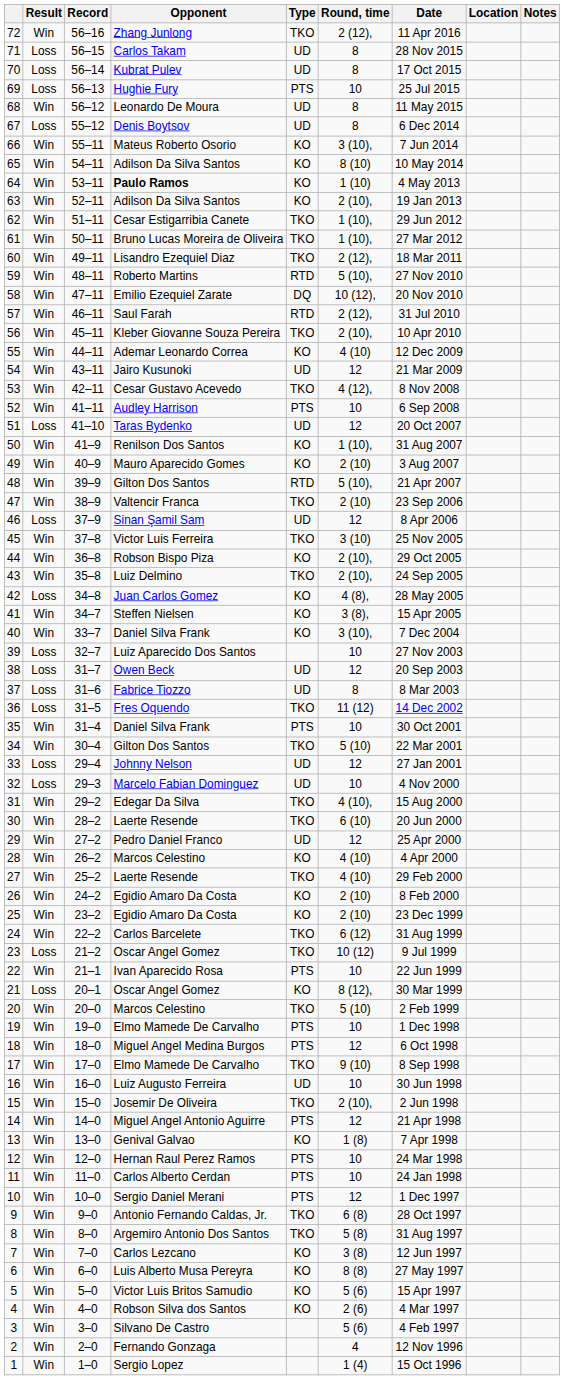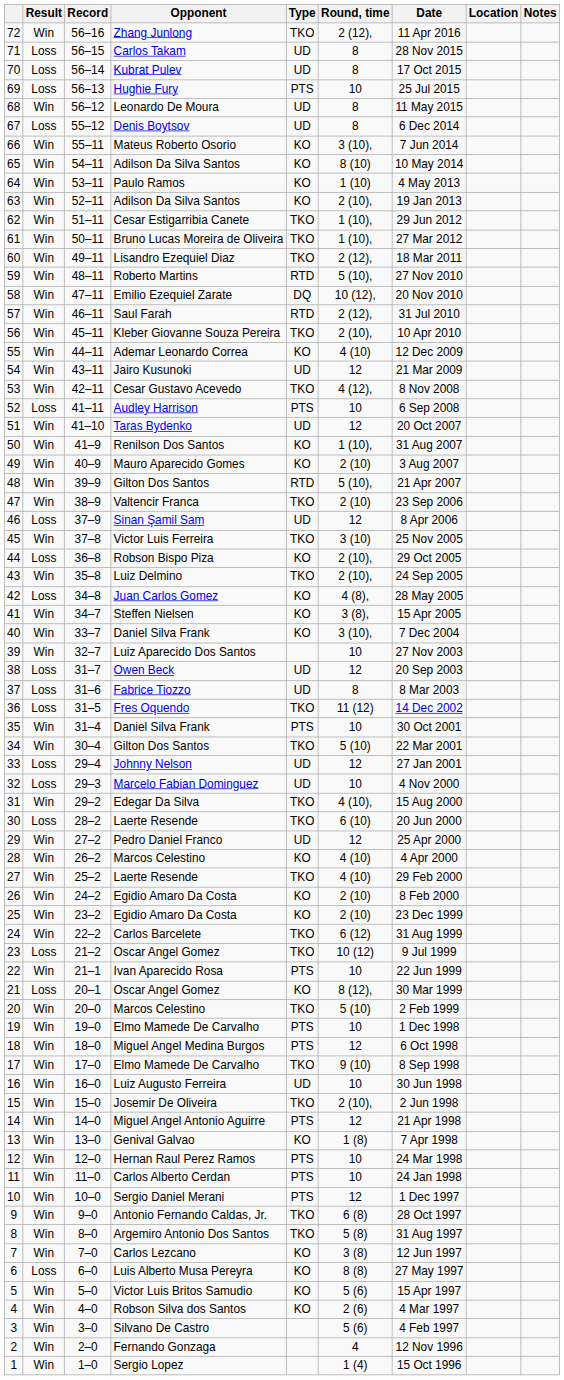(151, 182) bold -> (149, 182) normal
(44, 408) Win -> (44, 408) Loss
(44, 426) Loss -> (44, 426) Win
(44, 558) Win -> (44, 558) Loss
(44, 652) Loss -> (44, 652) Win
(44, 821) Win -> (44, 821) Loss
(44, 1271) Win -> (44, 1271) Loss
